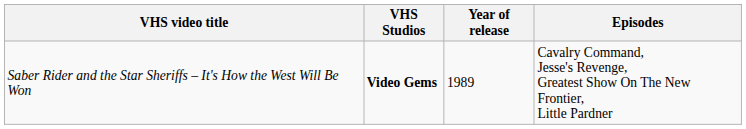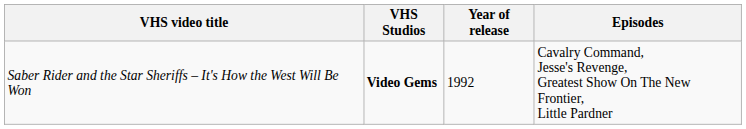(461, 82) 1989 -> (461, 82) 1992
